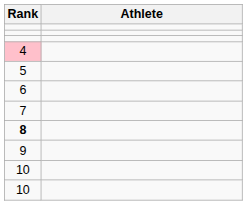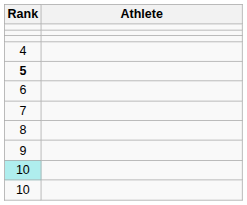(23, 51) pink background -> (23, 51) no background
(23, 71) normal -> (23, 71) bold
(23, 130) bold -> (23, 130) normal
(23, 170) no background -> (23, 170) paleturquoise background
